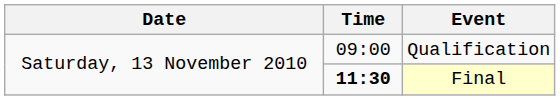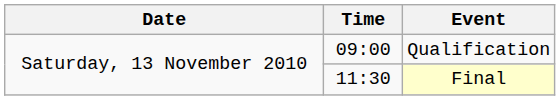(363, 79) bold -> (363, 79) normal
